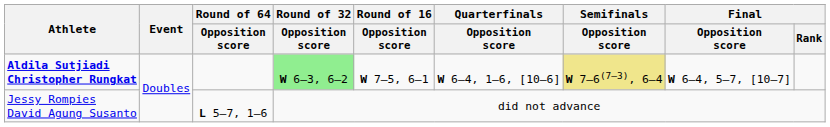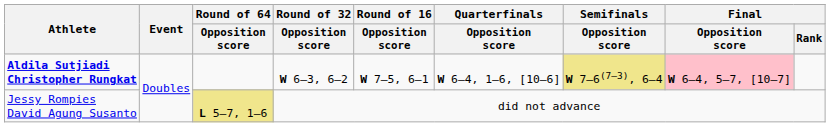(314, 78) lightgreen background -> (314, 78) no background
(729, 78) no background -> (729, 78) pink background
(233, 112) no background -> (233, 112) khaki background
